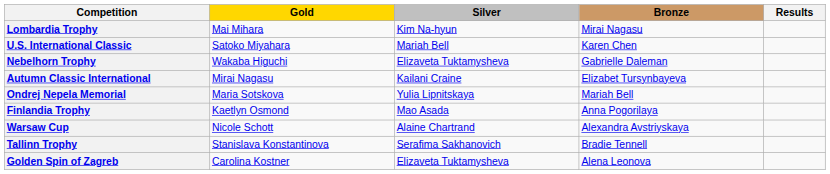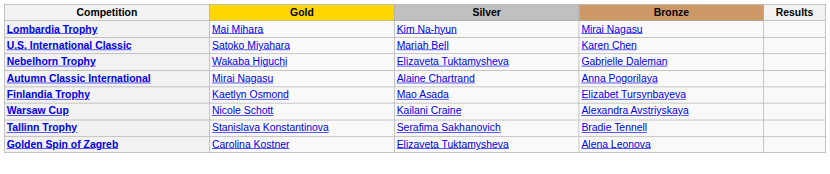(429, 78) Kailani Craine -> (436, 78) Alaine Chartrand
(634, 78) Elizabet Tursynbayeva -> (620, 78) Anna Pogorilaya
- row: (66, 95)
(620, 111) Anna Pogorilaya -> (634, 95) Elizabet Tursynbayeva
(436, 128) Alaine Chartrand -> (429, 111) Kailani Craine
